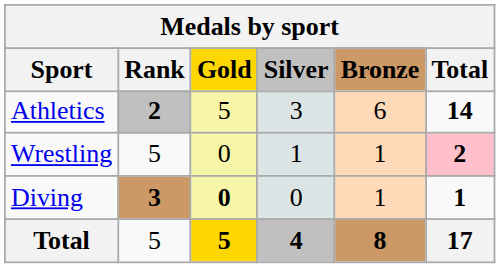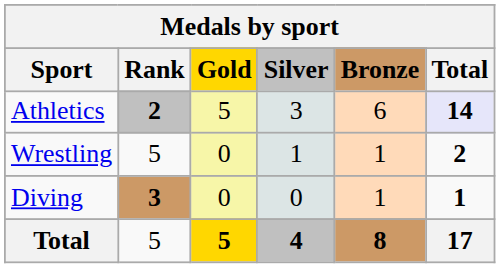(460, 111) no background -> (460, 111) lavender background
(460, 154) pink background -> (460, 154) no background
(224, 197) bold -> (224, 197) normal
